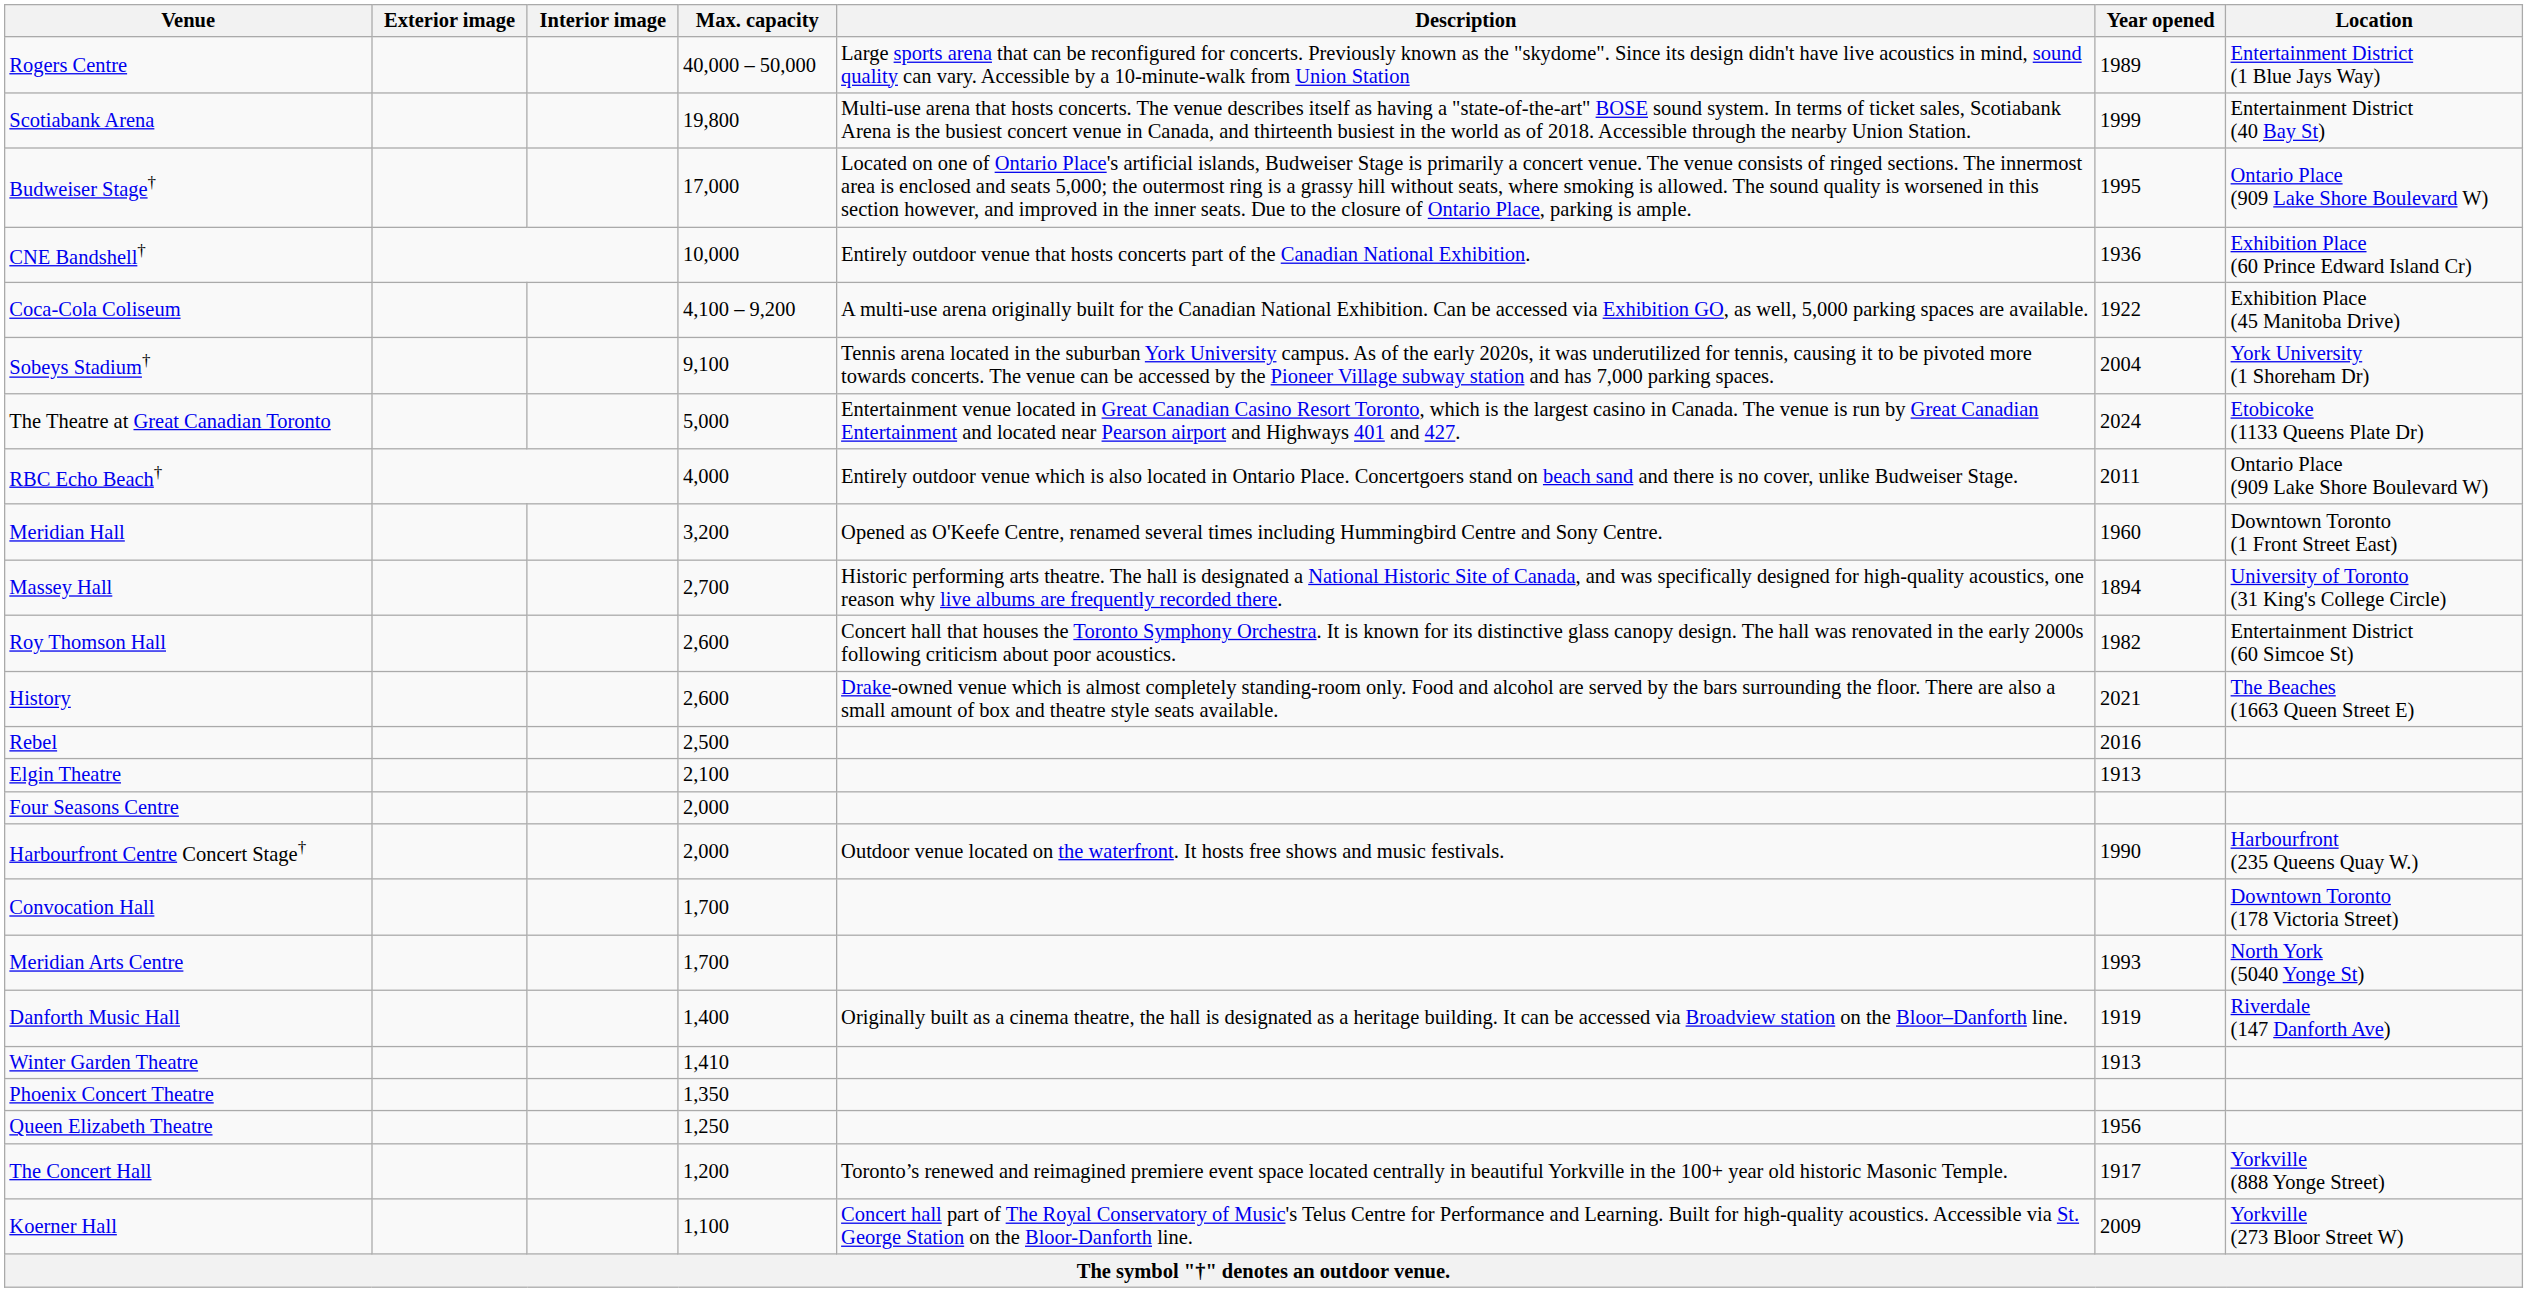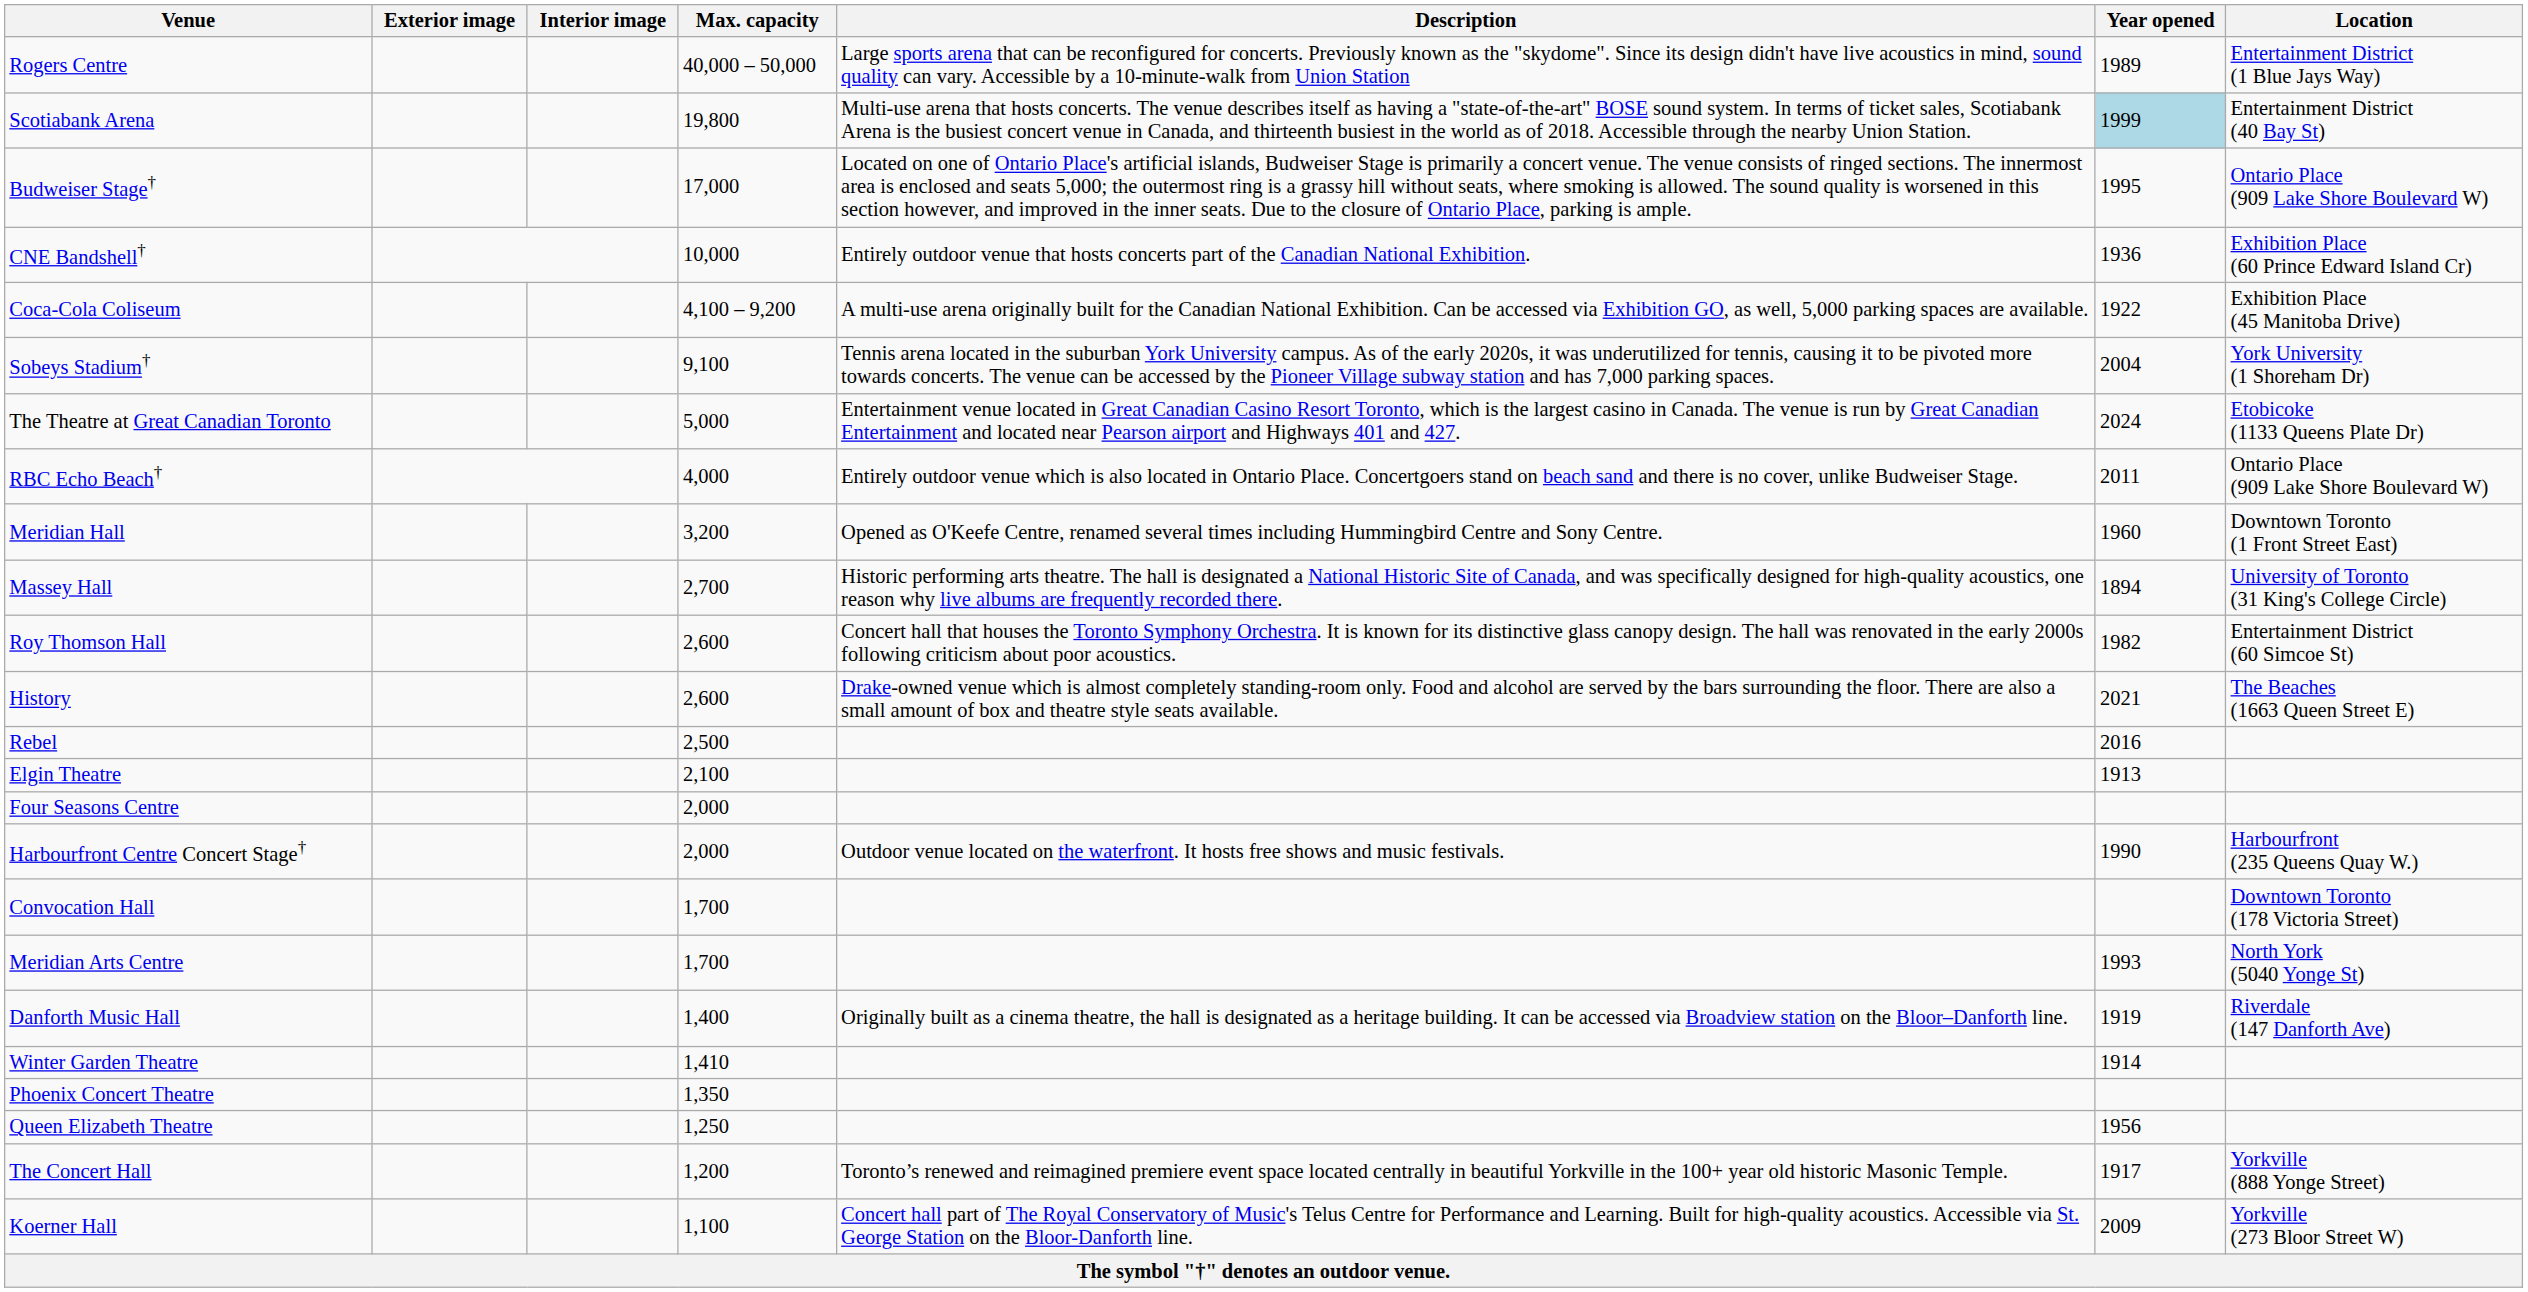(2120, 120) no background -> (2120, 120) lightblue background
(2120, 1062) 1913 -> (2120, 1062) 1914
